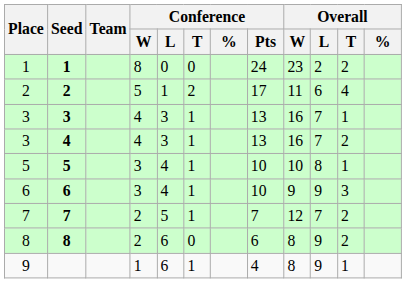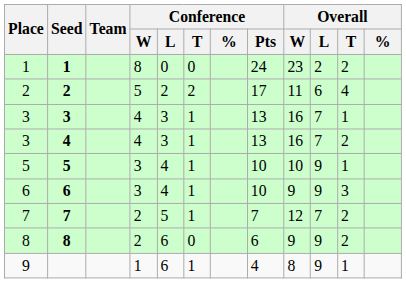(164, 91) 1 -> (164, 91) 2
(318, 166) 8 -> (318, 166) 9
(291, 240) 8 -> (291, 240) 9
